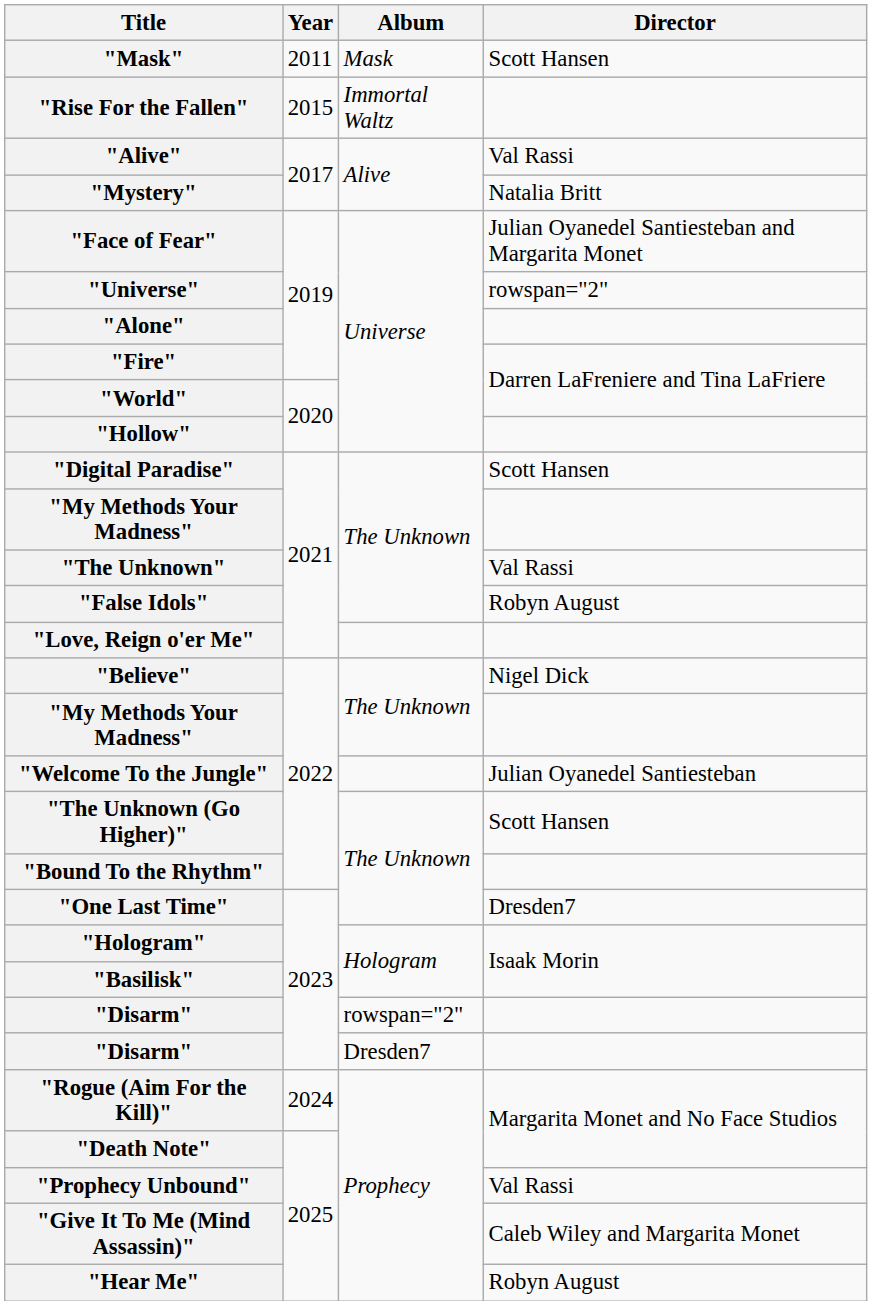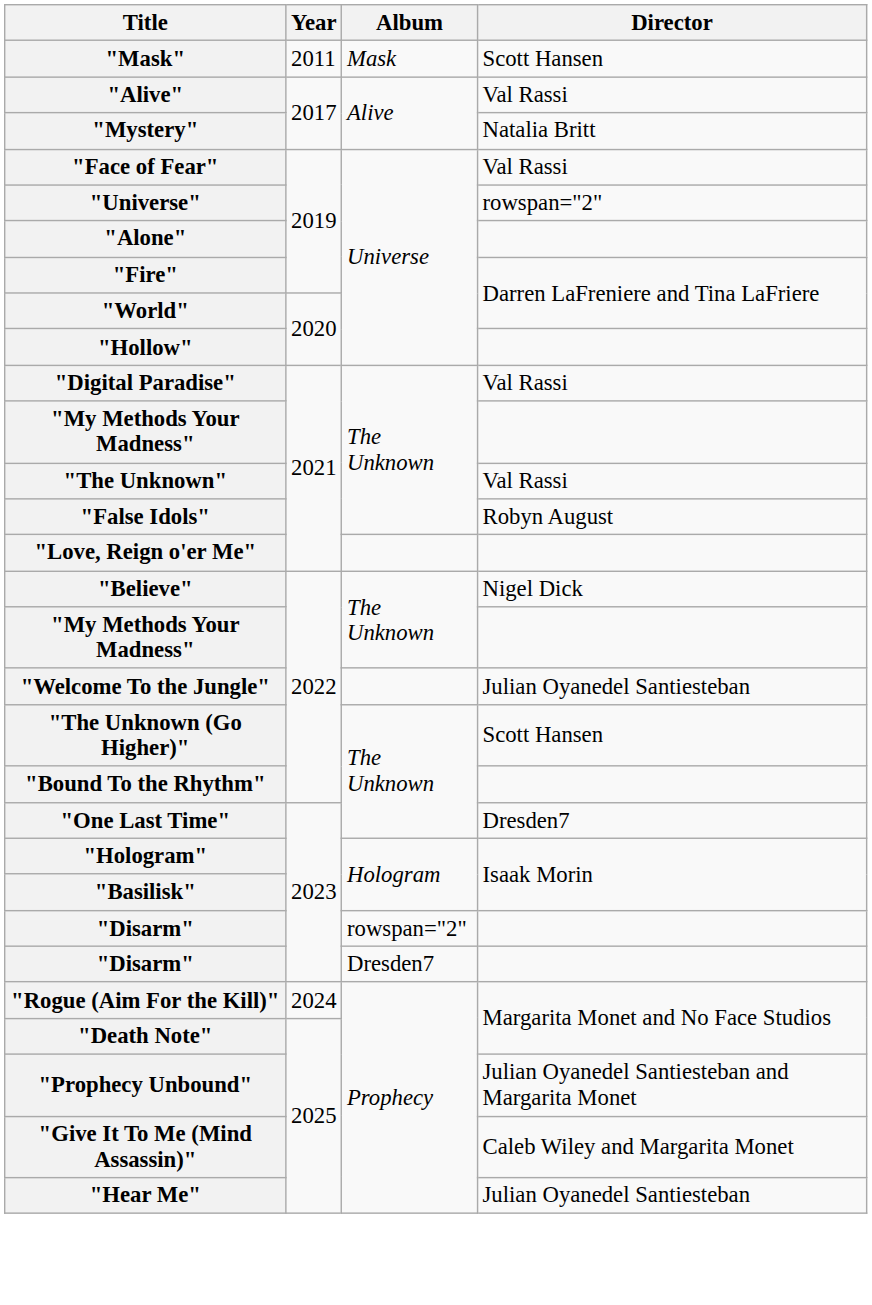- row: (144, 107)
(642, 241) Julian Oyanedel Santiesteban and Margarita Monet -> (525, 166) Val Rassi
(549, 469) Scott Hansen -> (525, 382) Val Rassi
(531, 1184) Val Rassi -> (636, 1084) Julian Oyanedel Santiesteban and Margarita Monet
(554, 1282) Robyn August -> (616, 1195) Julian Oyanedel Santiesteban
